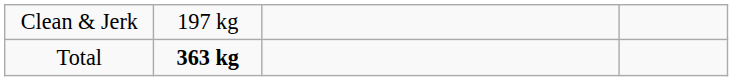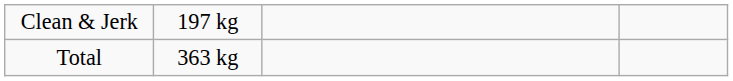(208, 57) bold -> (208, 57) normal
